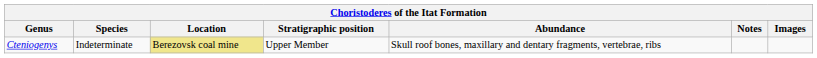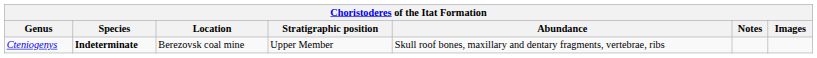(104, 45) normal -> (106, 45) bold
(195, 45) khaki background -> (201, 45) no background
